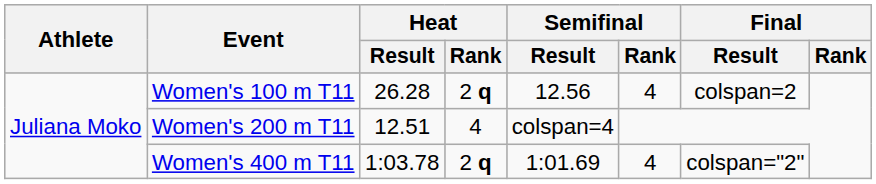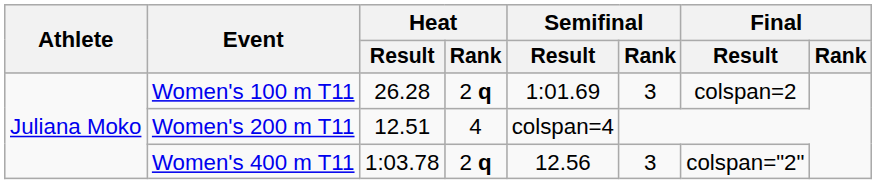(563, 91) 12.56 -> (563, 91) 1:01.69
(650, 91) 4 -> (650, 91) 3
(563, 162) 1:01.69 -> (563, 162) 12.56
(650, 162) 4 -> (650, 162) 3
